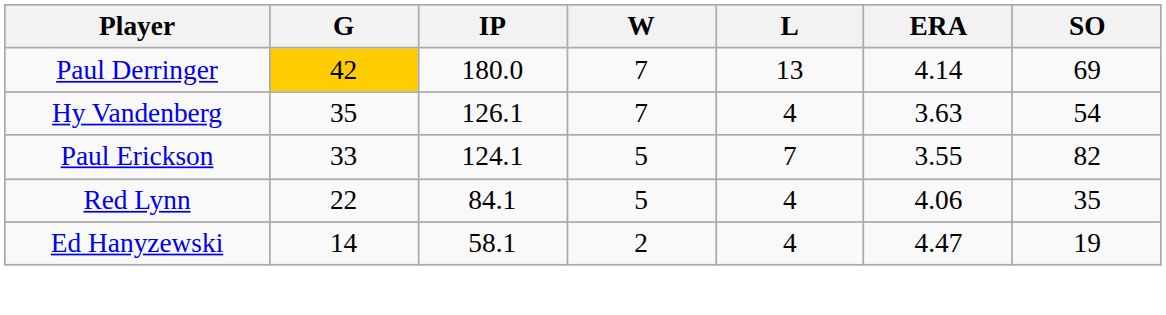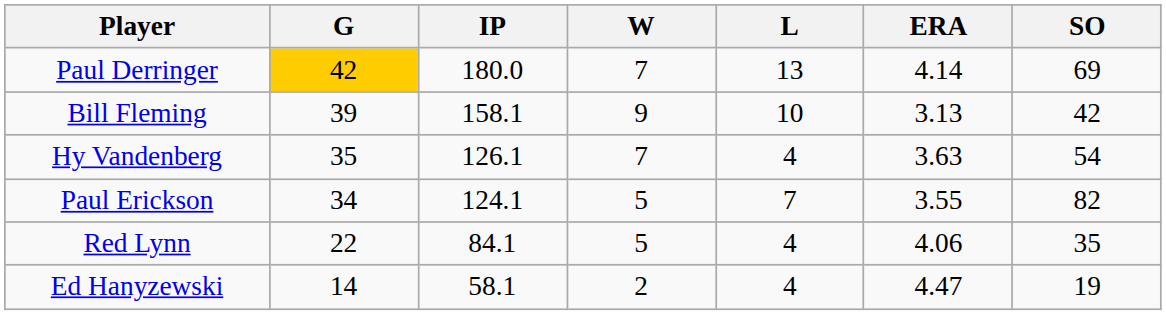+ row: (137, 112)
(344, 156) 33 -> (344, 199) 34
